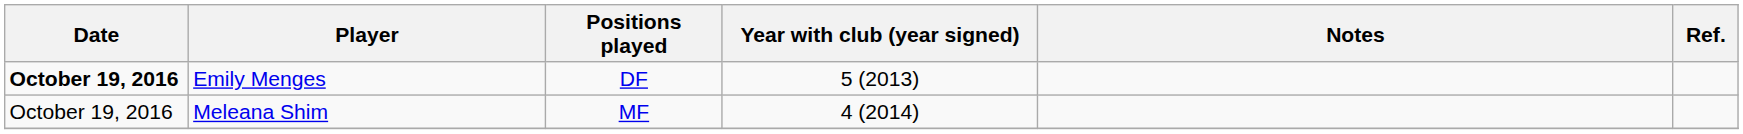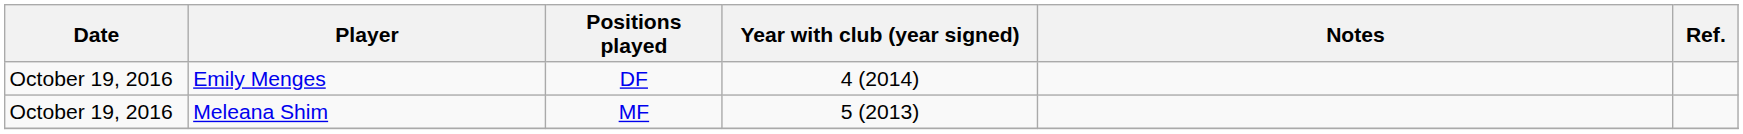(94, 79) bold -> (91, 79) normal
(880, 79) 5 (2013) -> (880, 79) 4 (2014)
(880, 112) 4 (2014) -> (880, 112) 5 (2013)
